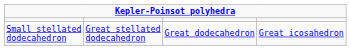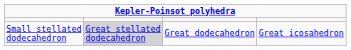(123, 33) no background -> (123, 33) lightgrey background
